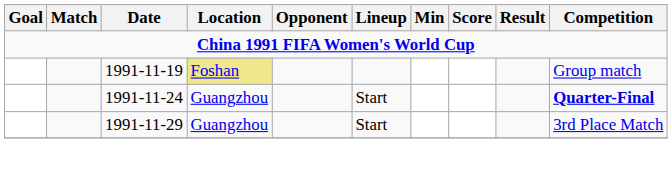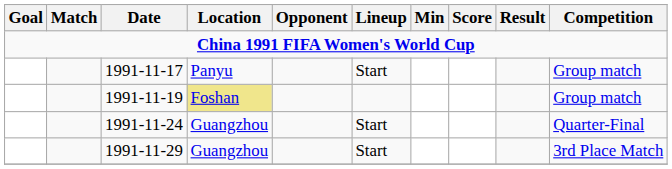+ row: (144, 71)
(604, 97) bold -> (599, 124) normal
